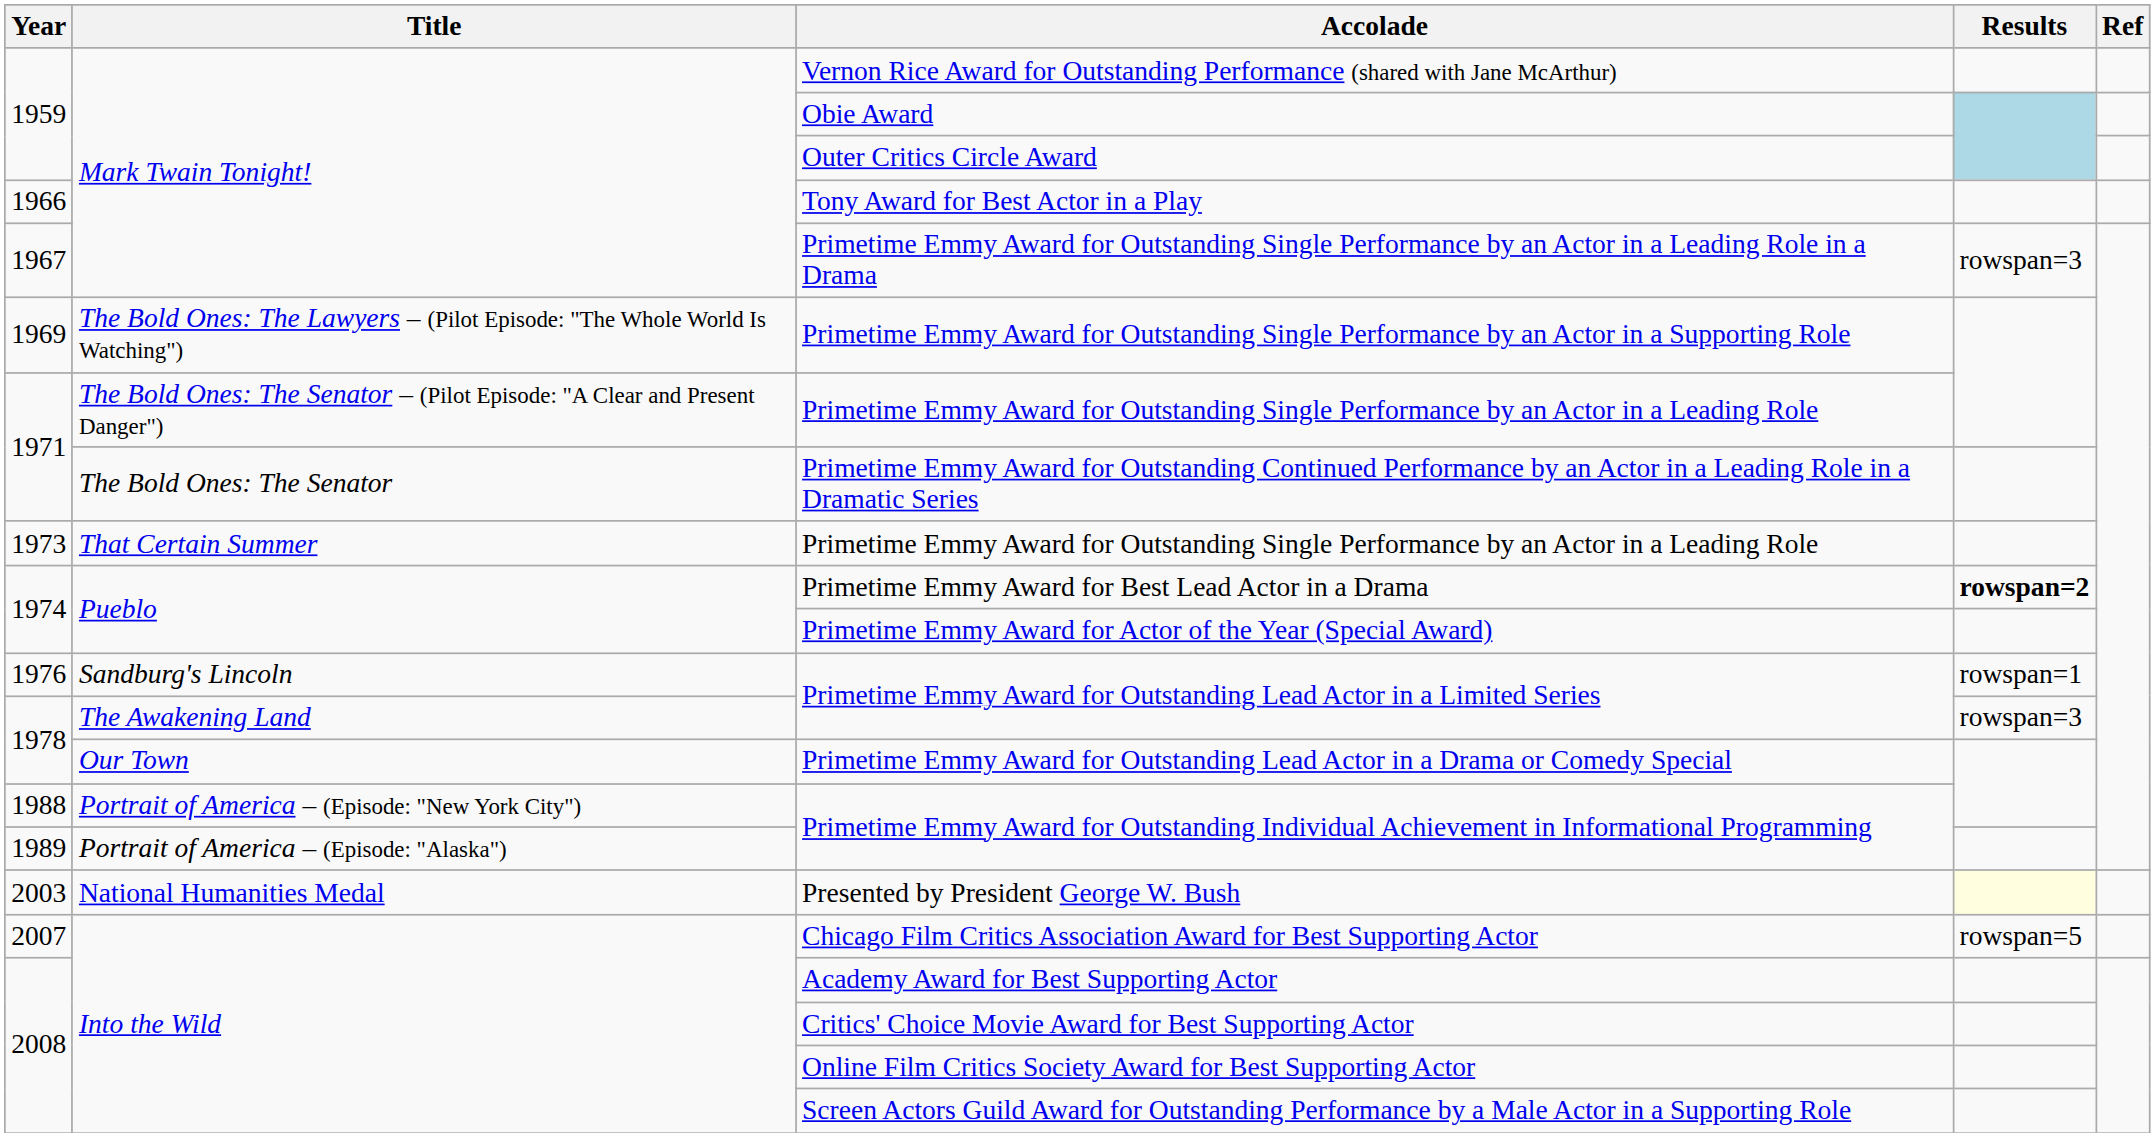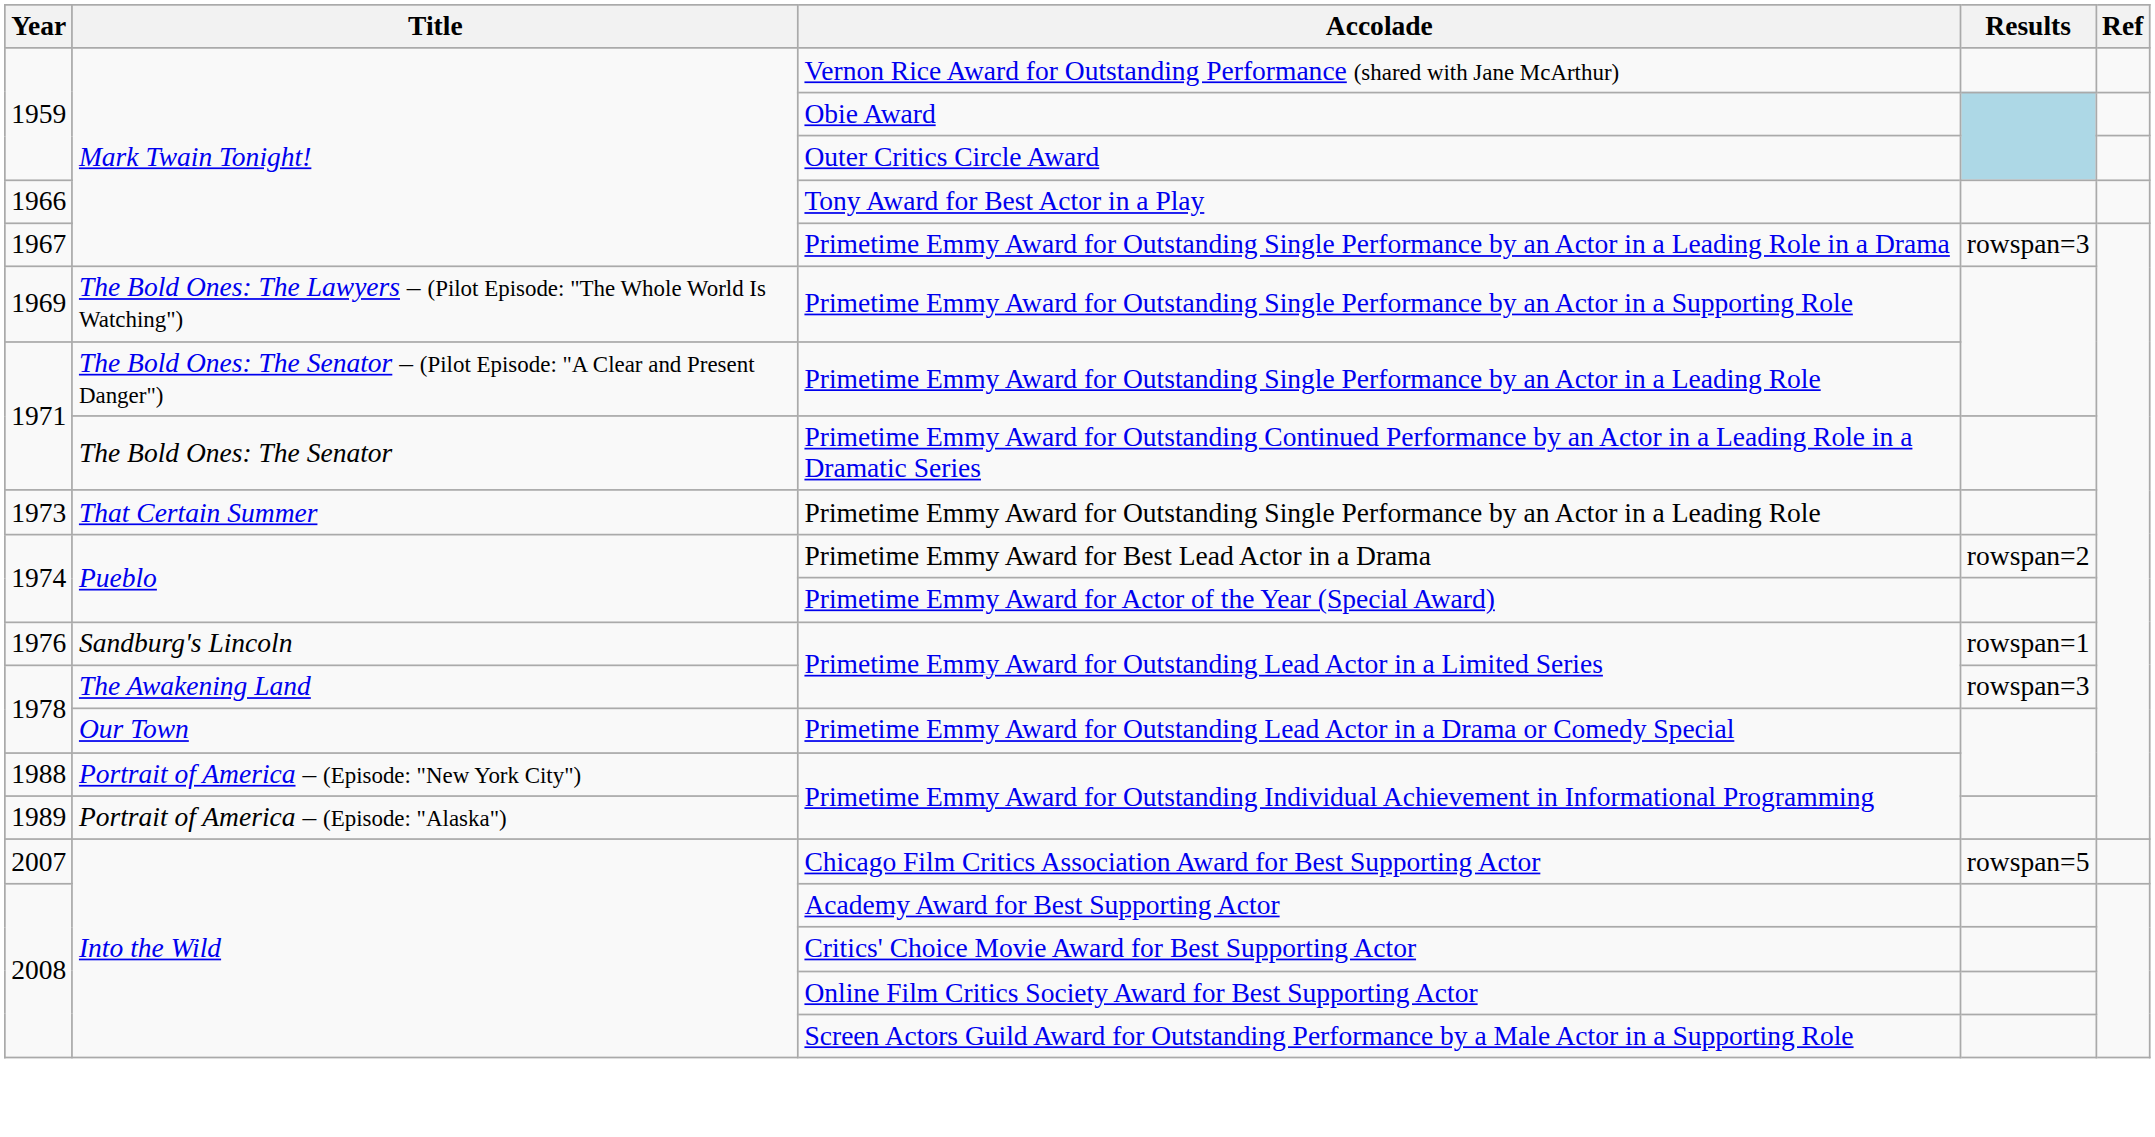(2024, 586) bold -> (2028, 555) normal
- row: (39, 892)
